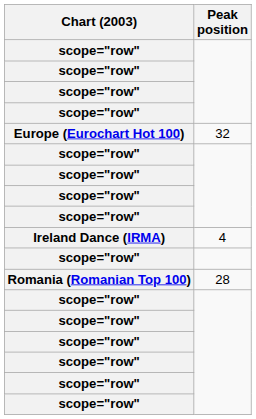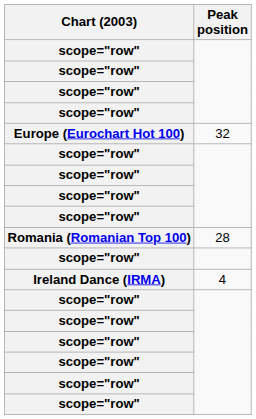rows swapped: (99, 237) <-> (99, 279)
